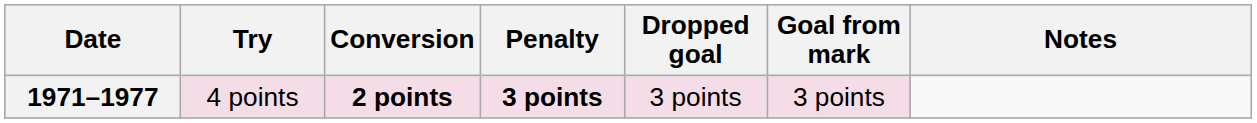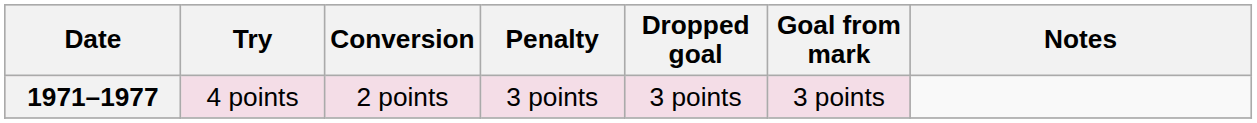(402, 96) bold -> (402, 96) normal
(552, 96) bold -> (552, 96) normal
